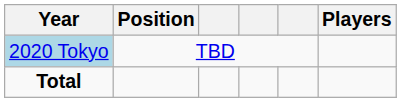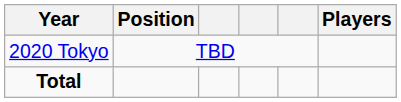(59, 50) lightblue background -> (59, 50) no background
